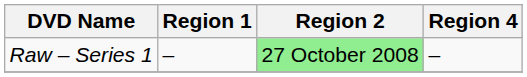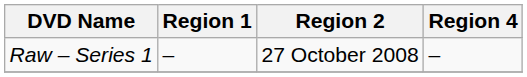(340, 54) lightgreen background -> (340, 54) no background
